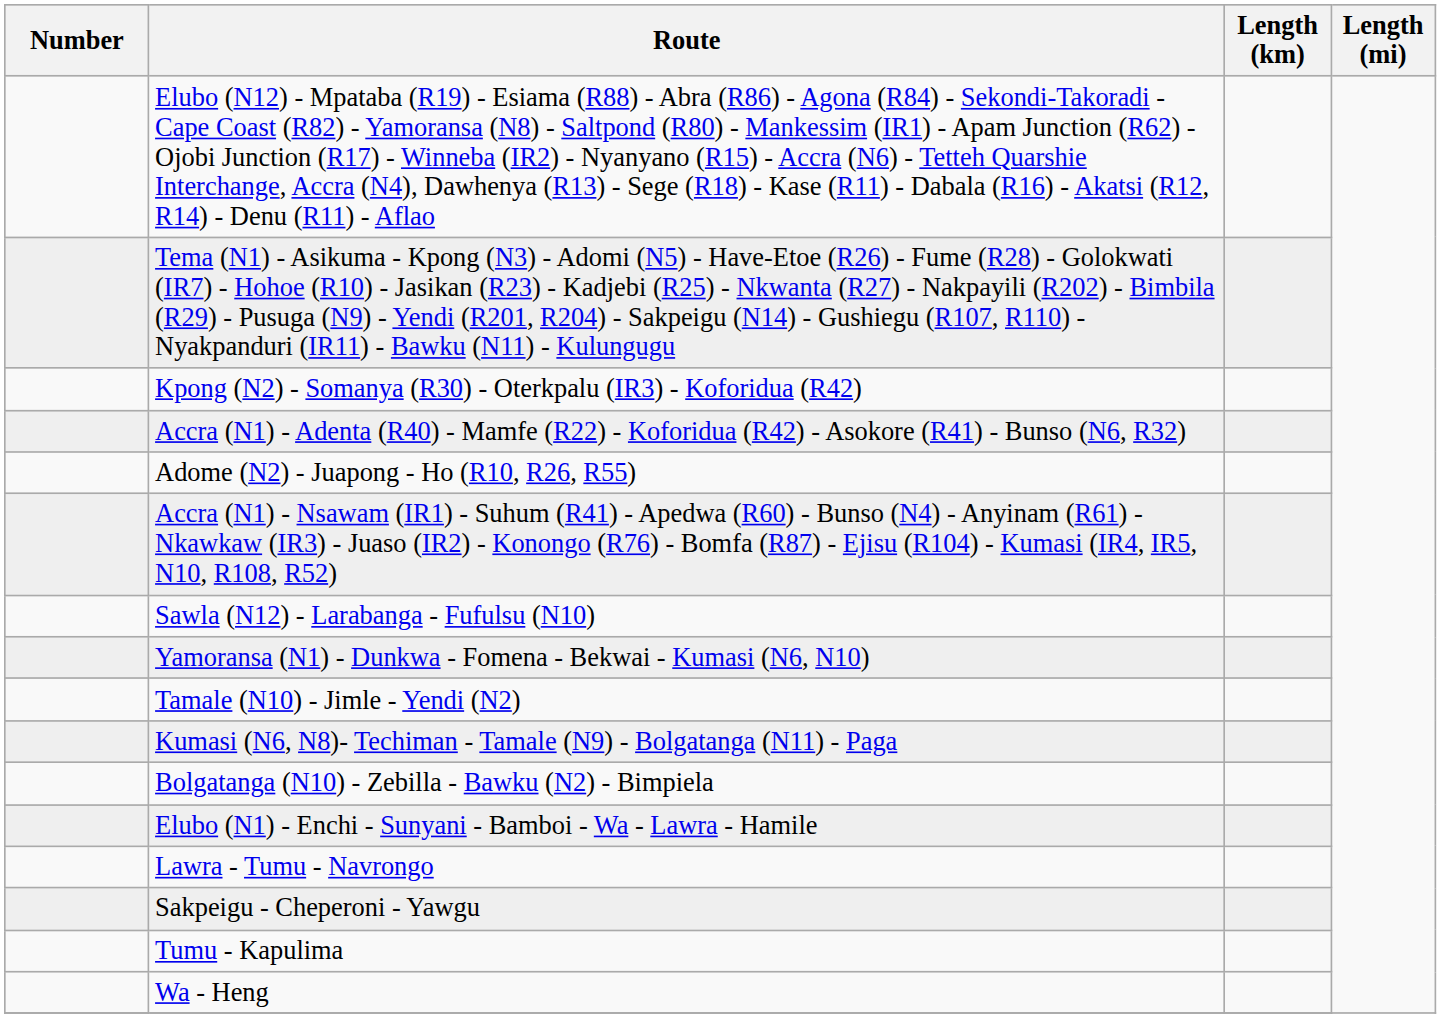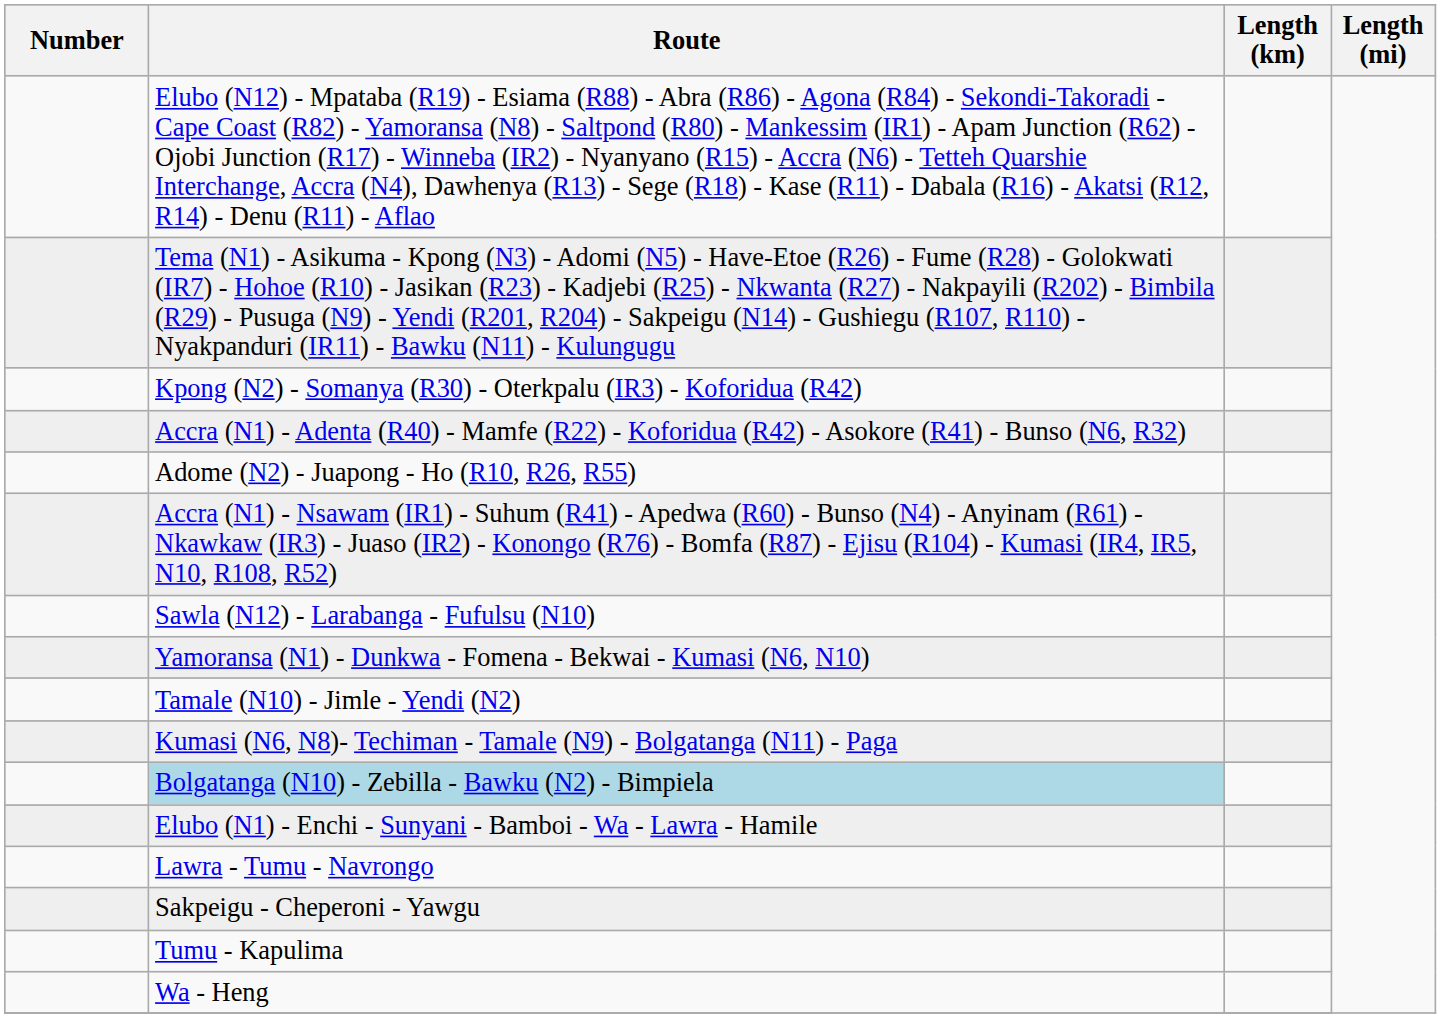(434, 782) no background -> (434, 782) lightblue background
